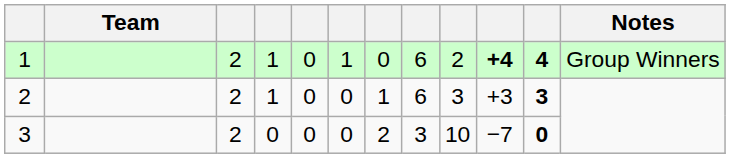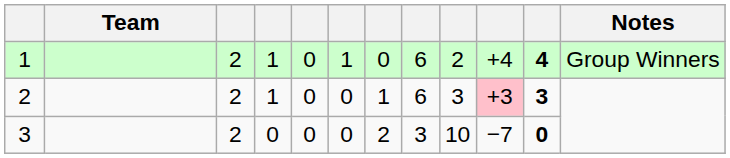(500, 59) bold -> (500, 59) normal
(500, 96) no background -> (500, 96) pink background
